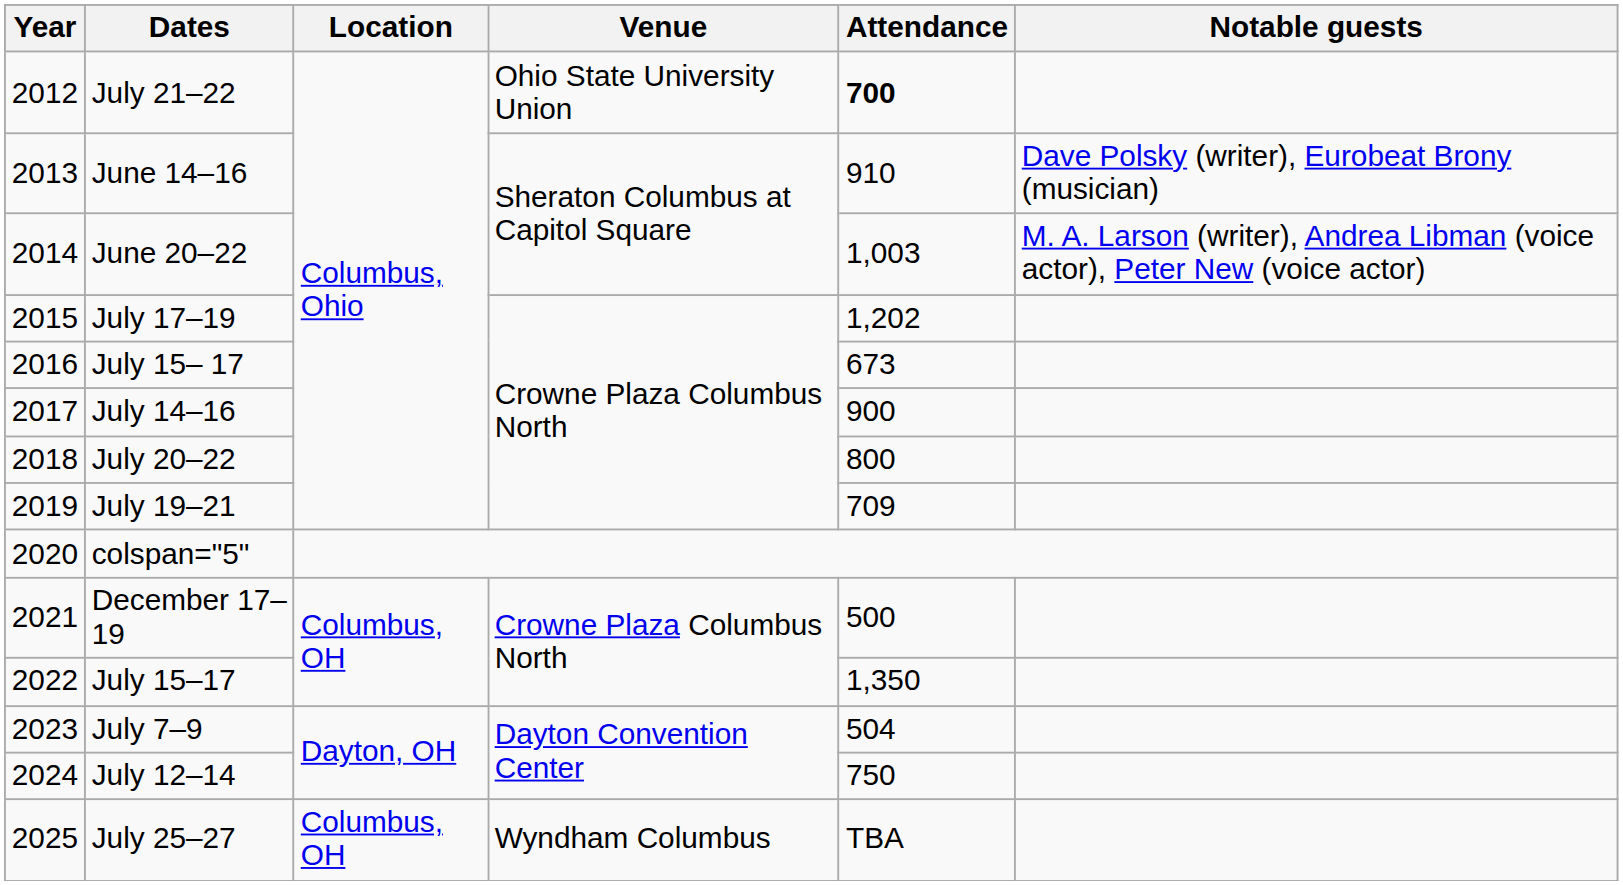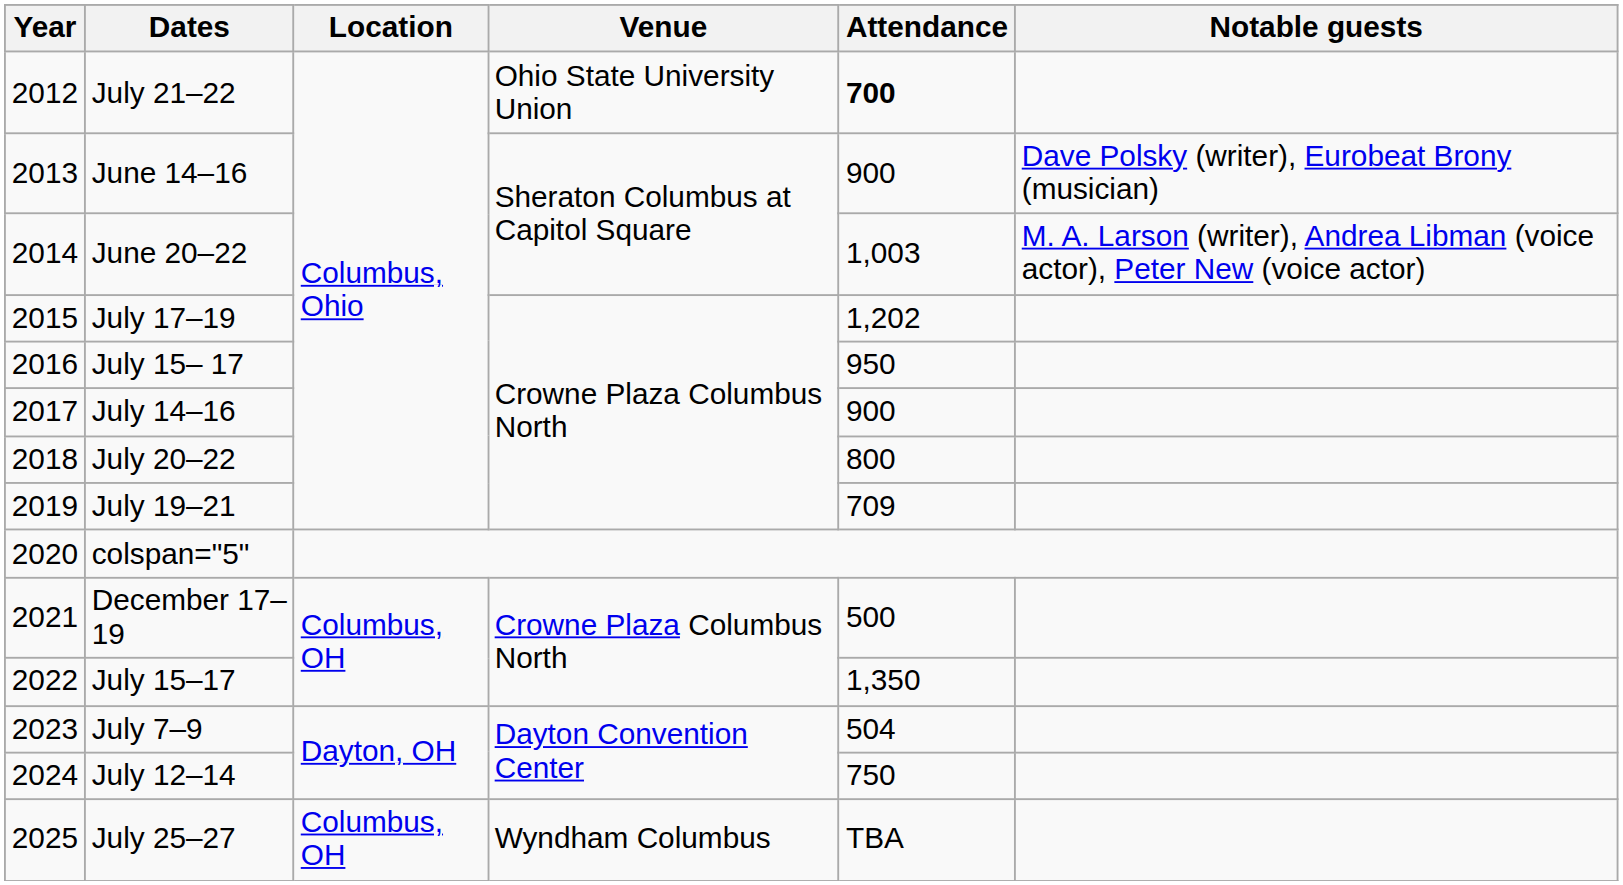(871, 172) 910 -> (871, 172) 900
(871, 364) 673 -> (871, 364) 950
